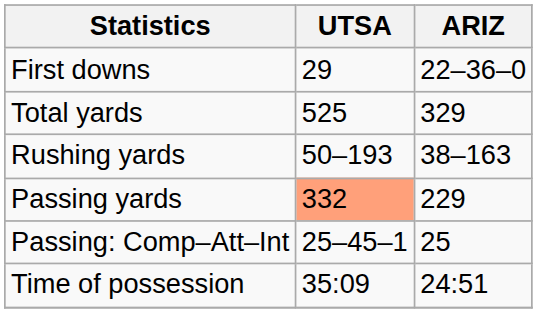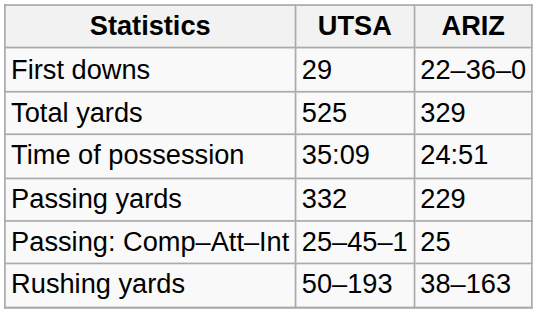rows swapped: (98, 155) <-> (128, 285)
(325, 198) lightsalmon background -> (325, 198) no background
